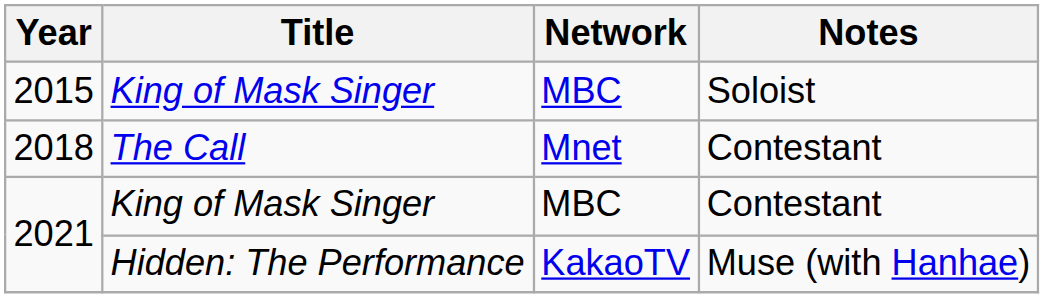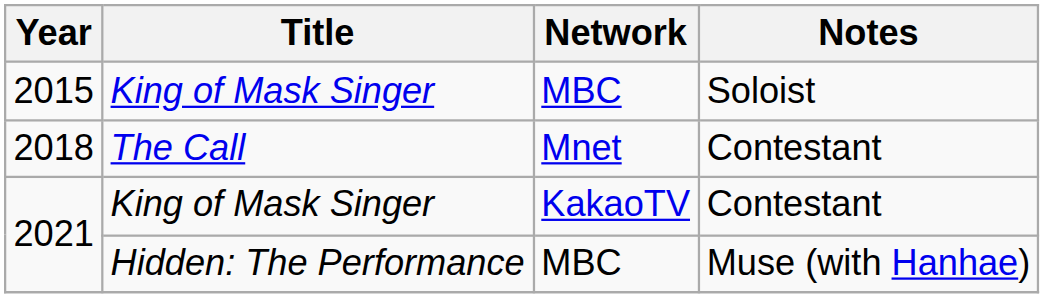(581, 205) MBC -> (616, 205) KakaoTV
(616, 262) KakaoTV -> (581, 262) MBC
